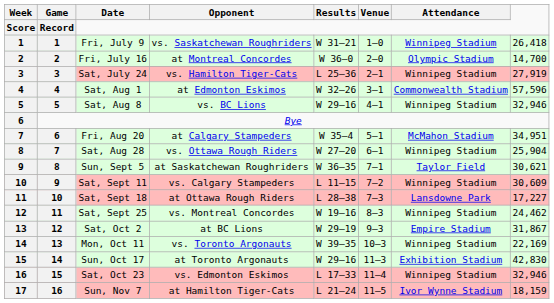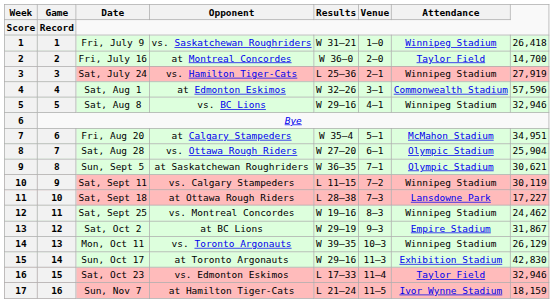(451, 58) Olympic Stadium -> (451, 58) Taylor Field
(451, 151) Winnipeg Stadium -> (451, 151) Olympic Stadium
(451, 167) Taylor Field -> (451, 167) Olympic Stadium
(530, 182) 30,609 -> (530, 182) 30,119
(530, 244) 22,169 -> (530, 244) 26,129
(451, 275) Winnipeg Stadium -> (451, 275) Taylor Field
